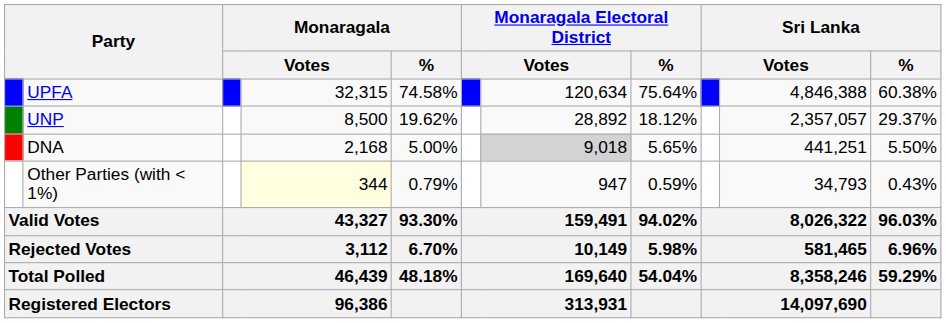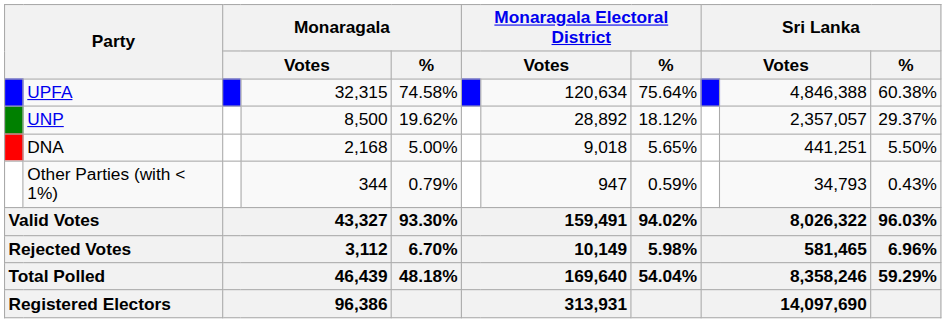(605, 147) lightgrey background -> (605, 147) no background
(373, 184) lightyellow background -> (373, 184) no background
